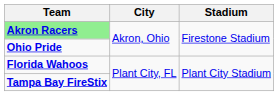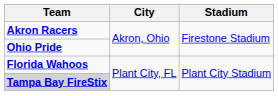(42, 30) lightgreen background -> (42, 30) no background
(57, 82) no background -> (57, 82) lightgrey background
